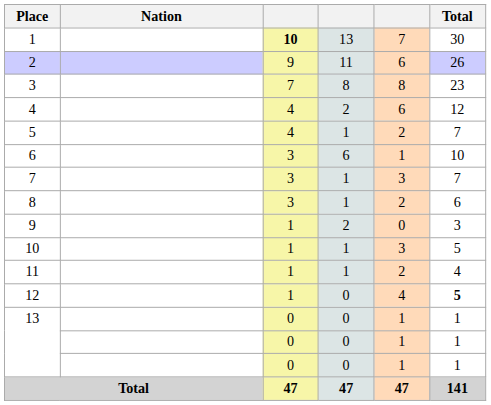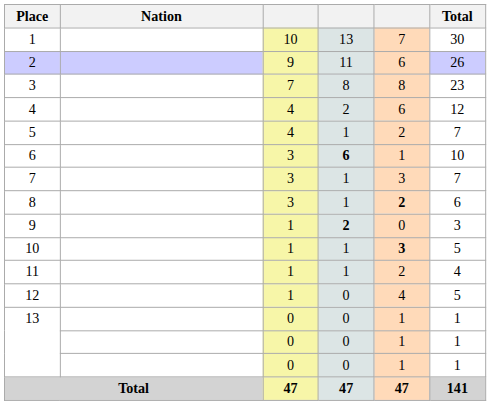(291, 39) bold -> (291, 39) normal
(346, 156) normal -> (346, 156) bold
(402, 202) normal -> (402, 202) bold
(346, 226) normal -> (346, 226) bold
(402, 249) normal -> (402, 249) bold
(457, 295) bold -> (457, 295) normal
